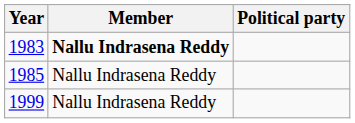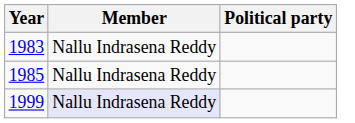(141, 46) bold -> (134, 46) normal
(134, 103) no background -> (134, 103) lavender background
